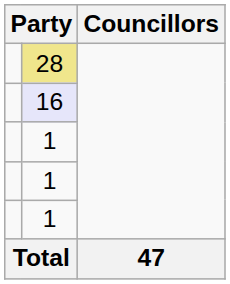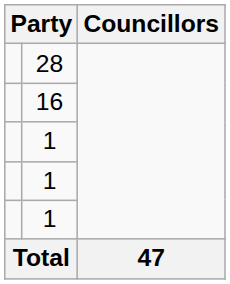(50, 63) khaki background -> (50, 63) no background
(50, 102) lavender background -> (50, 102) no background
